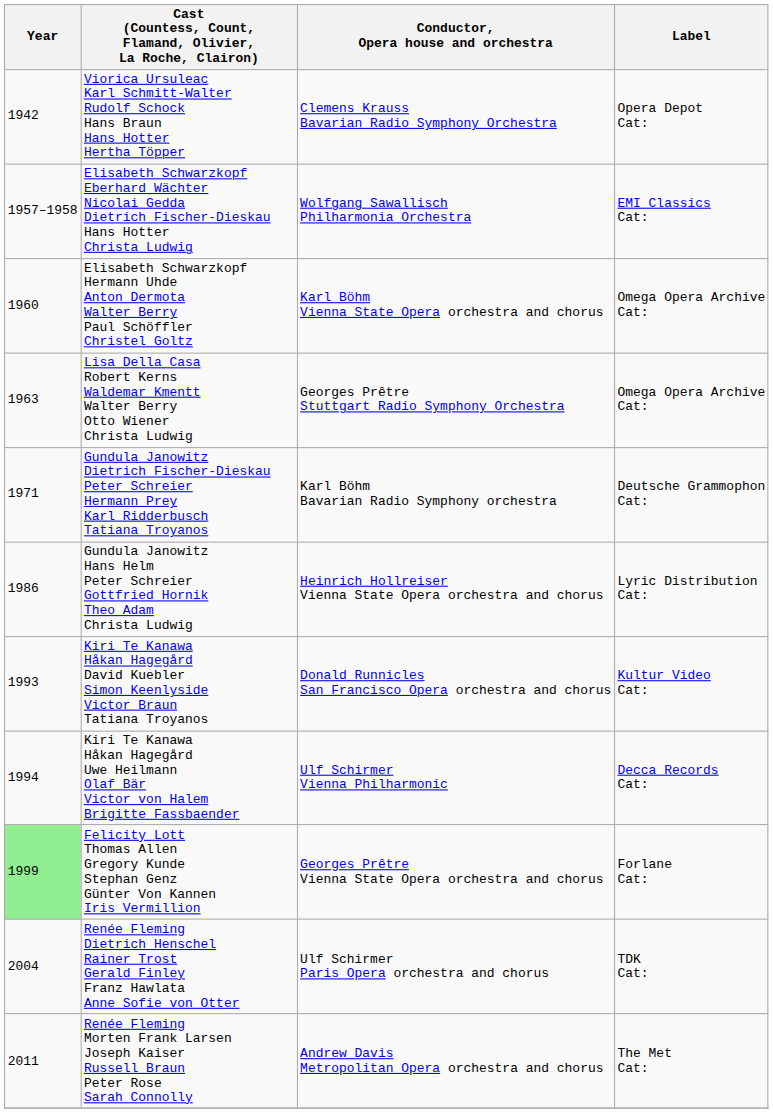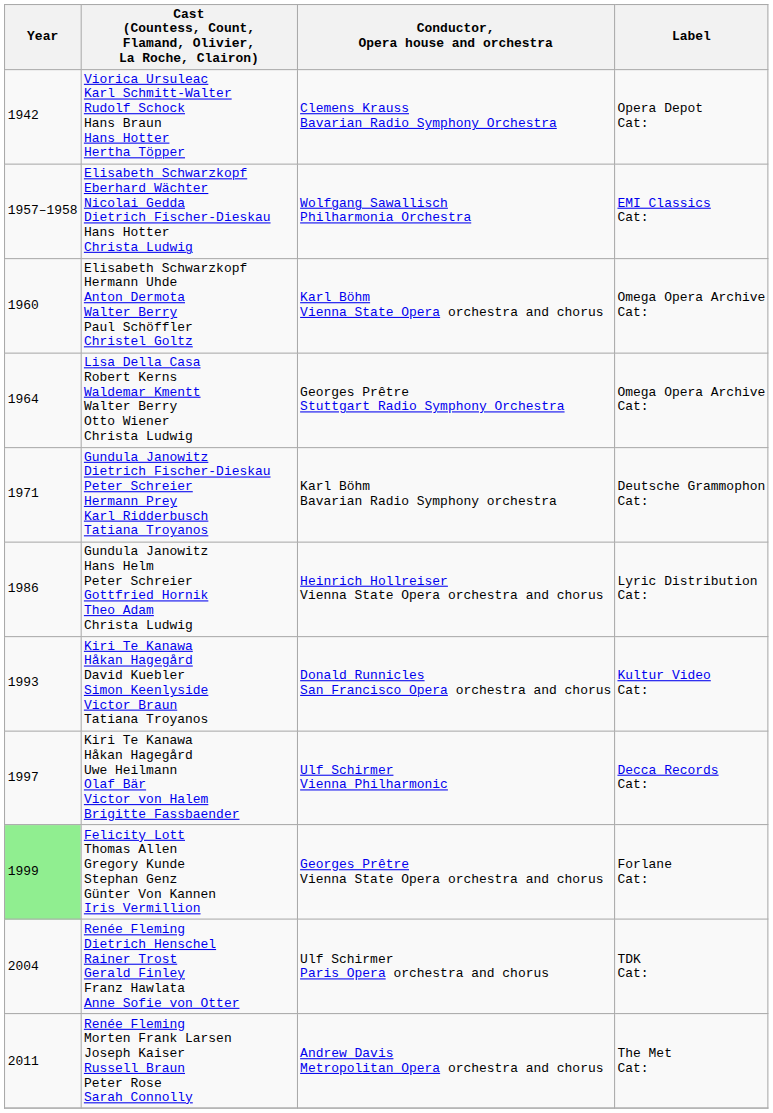(23, 400) 1963 -> (23, 400) 1964
(23, 778) 1994 -> (23, 778) 1997
